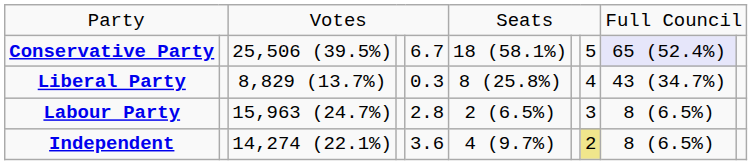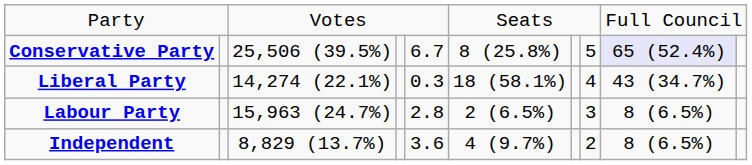(510, 51) 18 (58.1%) -> (510, 51) 8 (25.8%)
(312, 82) 8,829 (13.7%) -> (312, 82) 14,274 (22.1%)
(510, 82) 8 (25.8%) -> (510, 82) 18 (58.1%)
(312, 144) 14,274 (22.1%) -> (312, 144) 8,829 (13.7%)
(591, 144) khaki background -> (591, 144) no background
